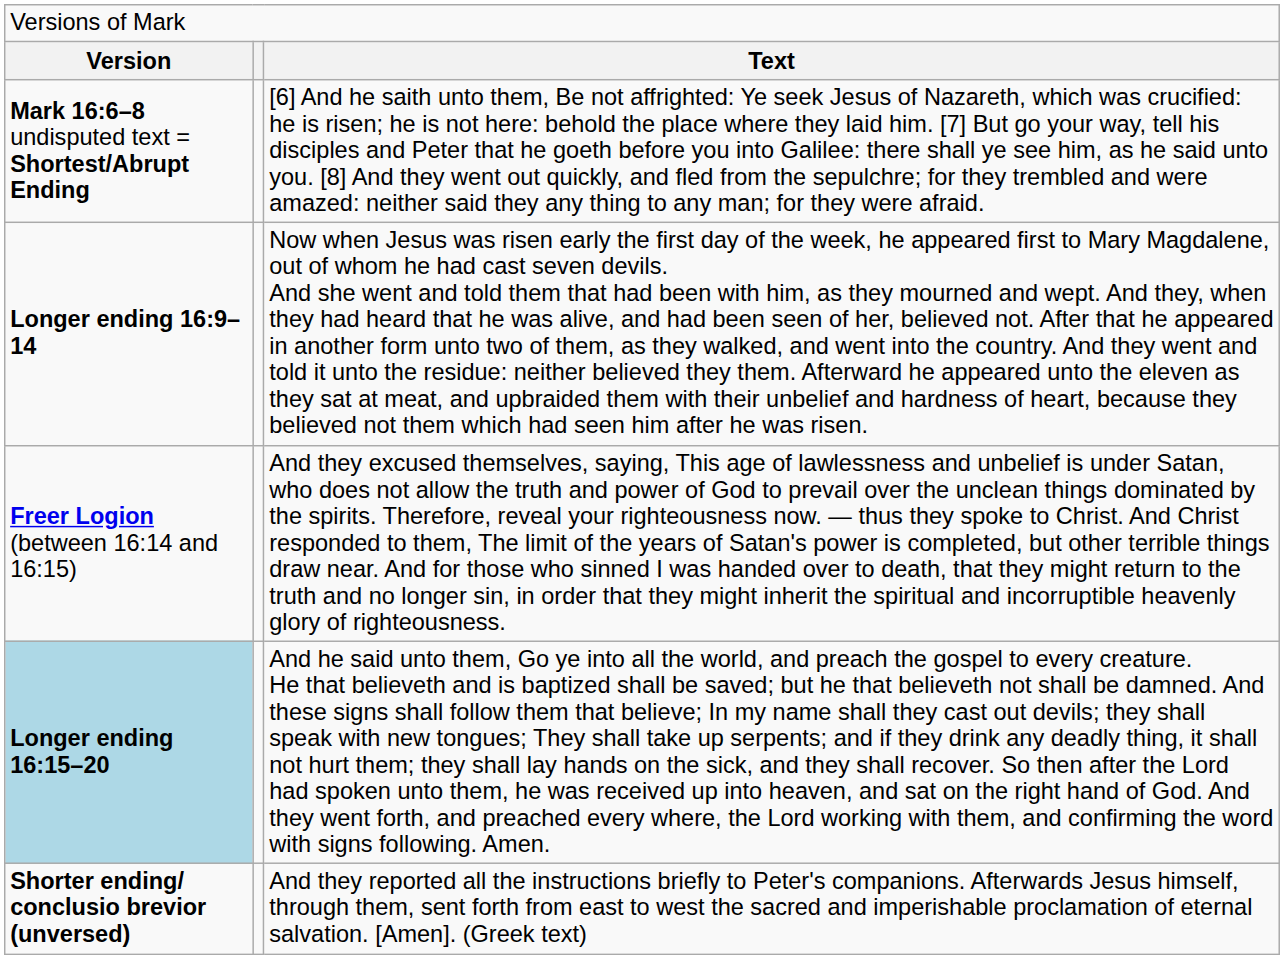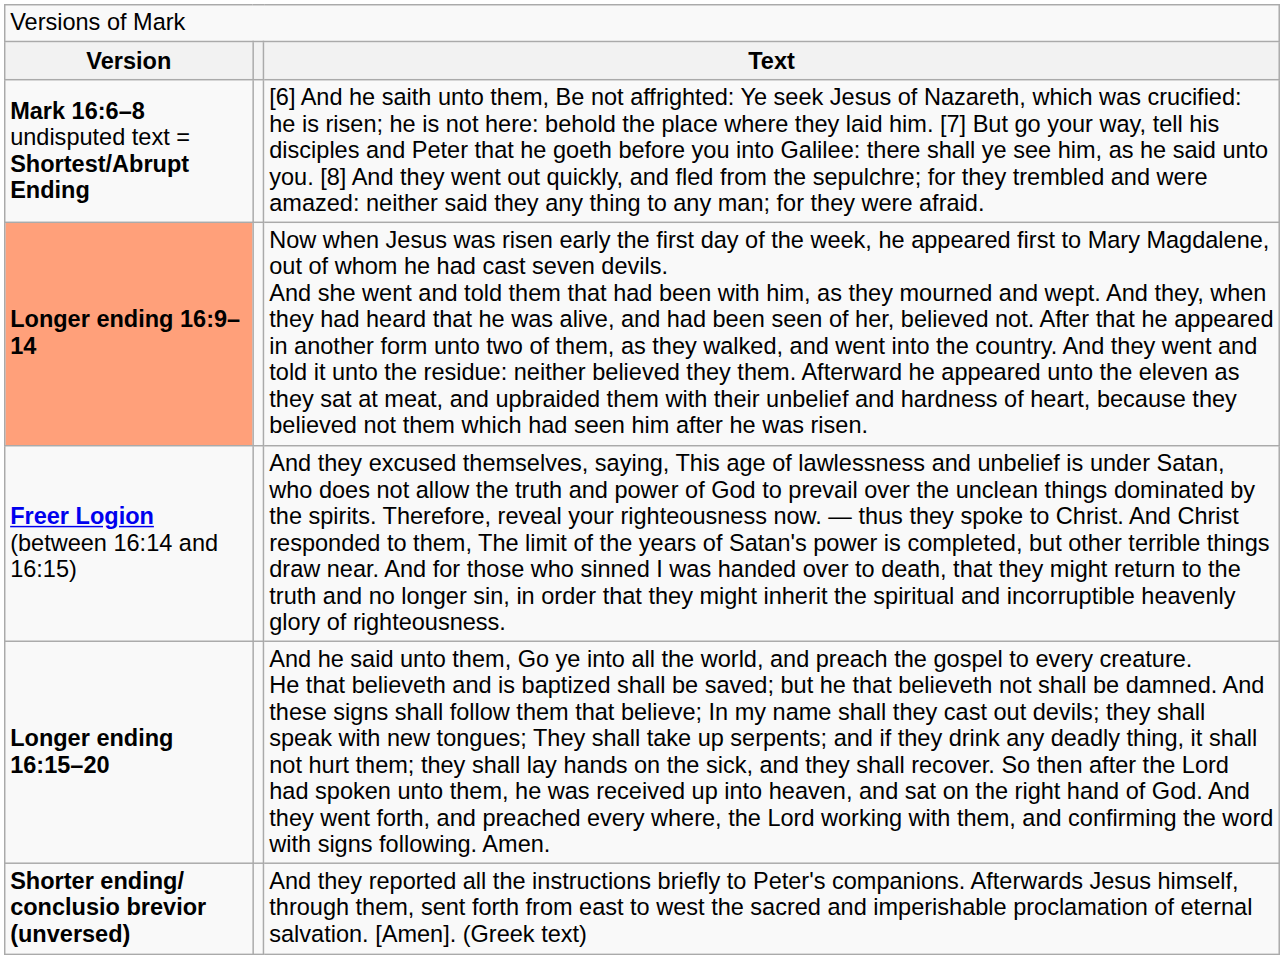(125, 333) no background -> (125, 333) lightsalmon background
(92, 752) lightblue background -> (92, 752) no background
